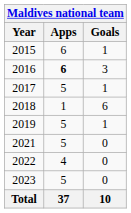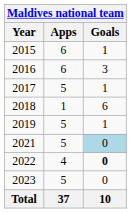(64, 69) bold -> (64, 69) normal
(105, 143) no background -> (105, 143) lightblue background
(105, 161) normal -> (105, 161) bold
